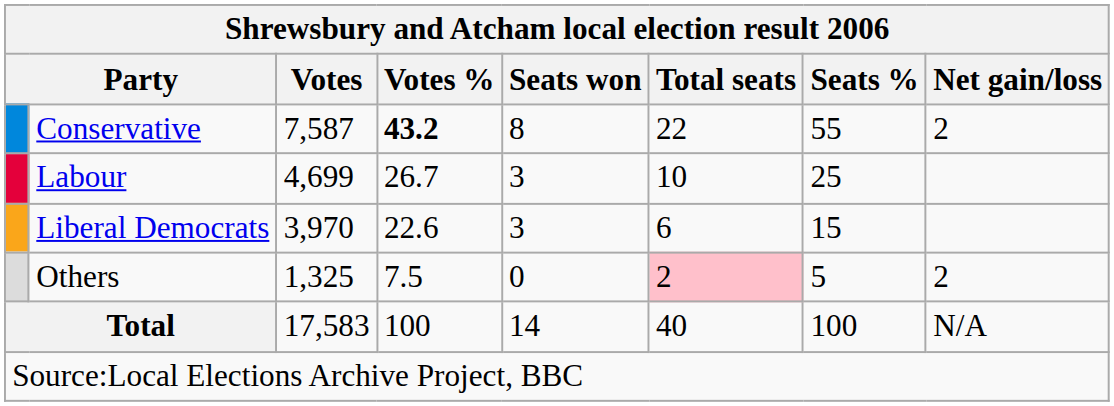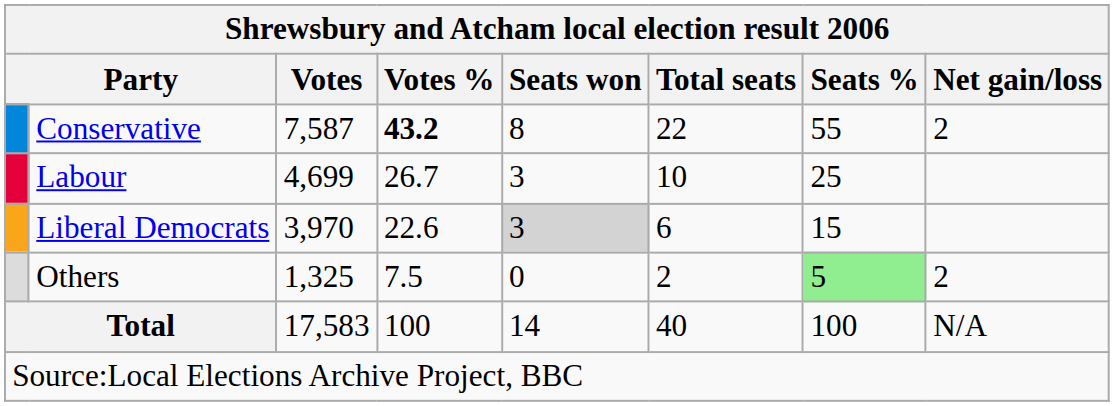(517, 227) no background -> (517, 227) lightgrey background
(664, 276) pink background -> (664, 276) no background
(818, 276) no background -> (818, 276) lightgreen background
